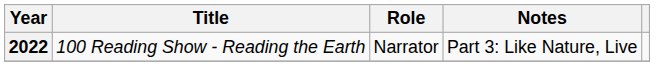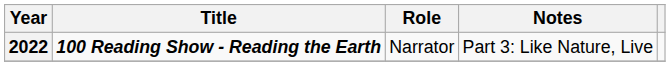(211, 46) normal -> (219, 46) bold
